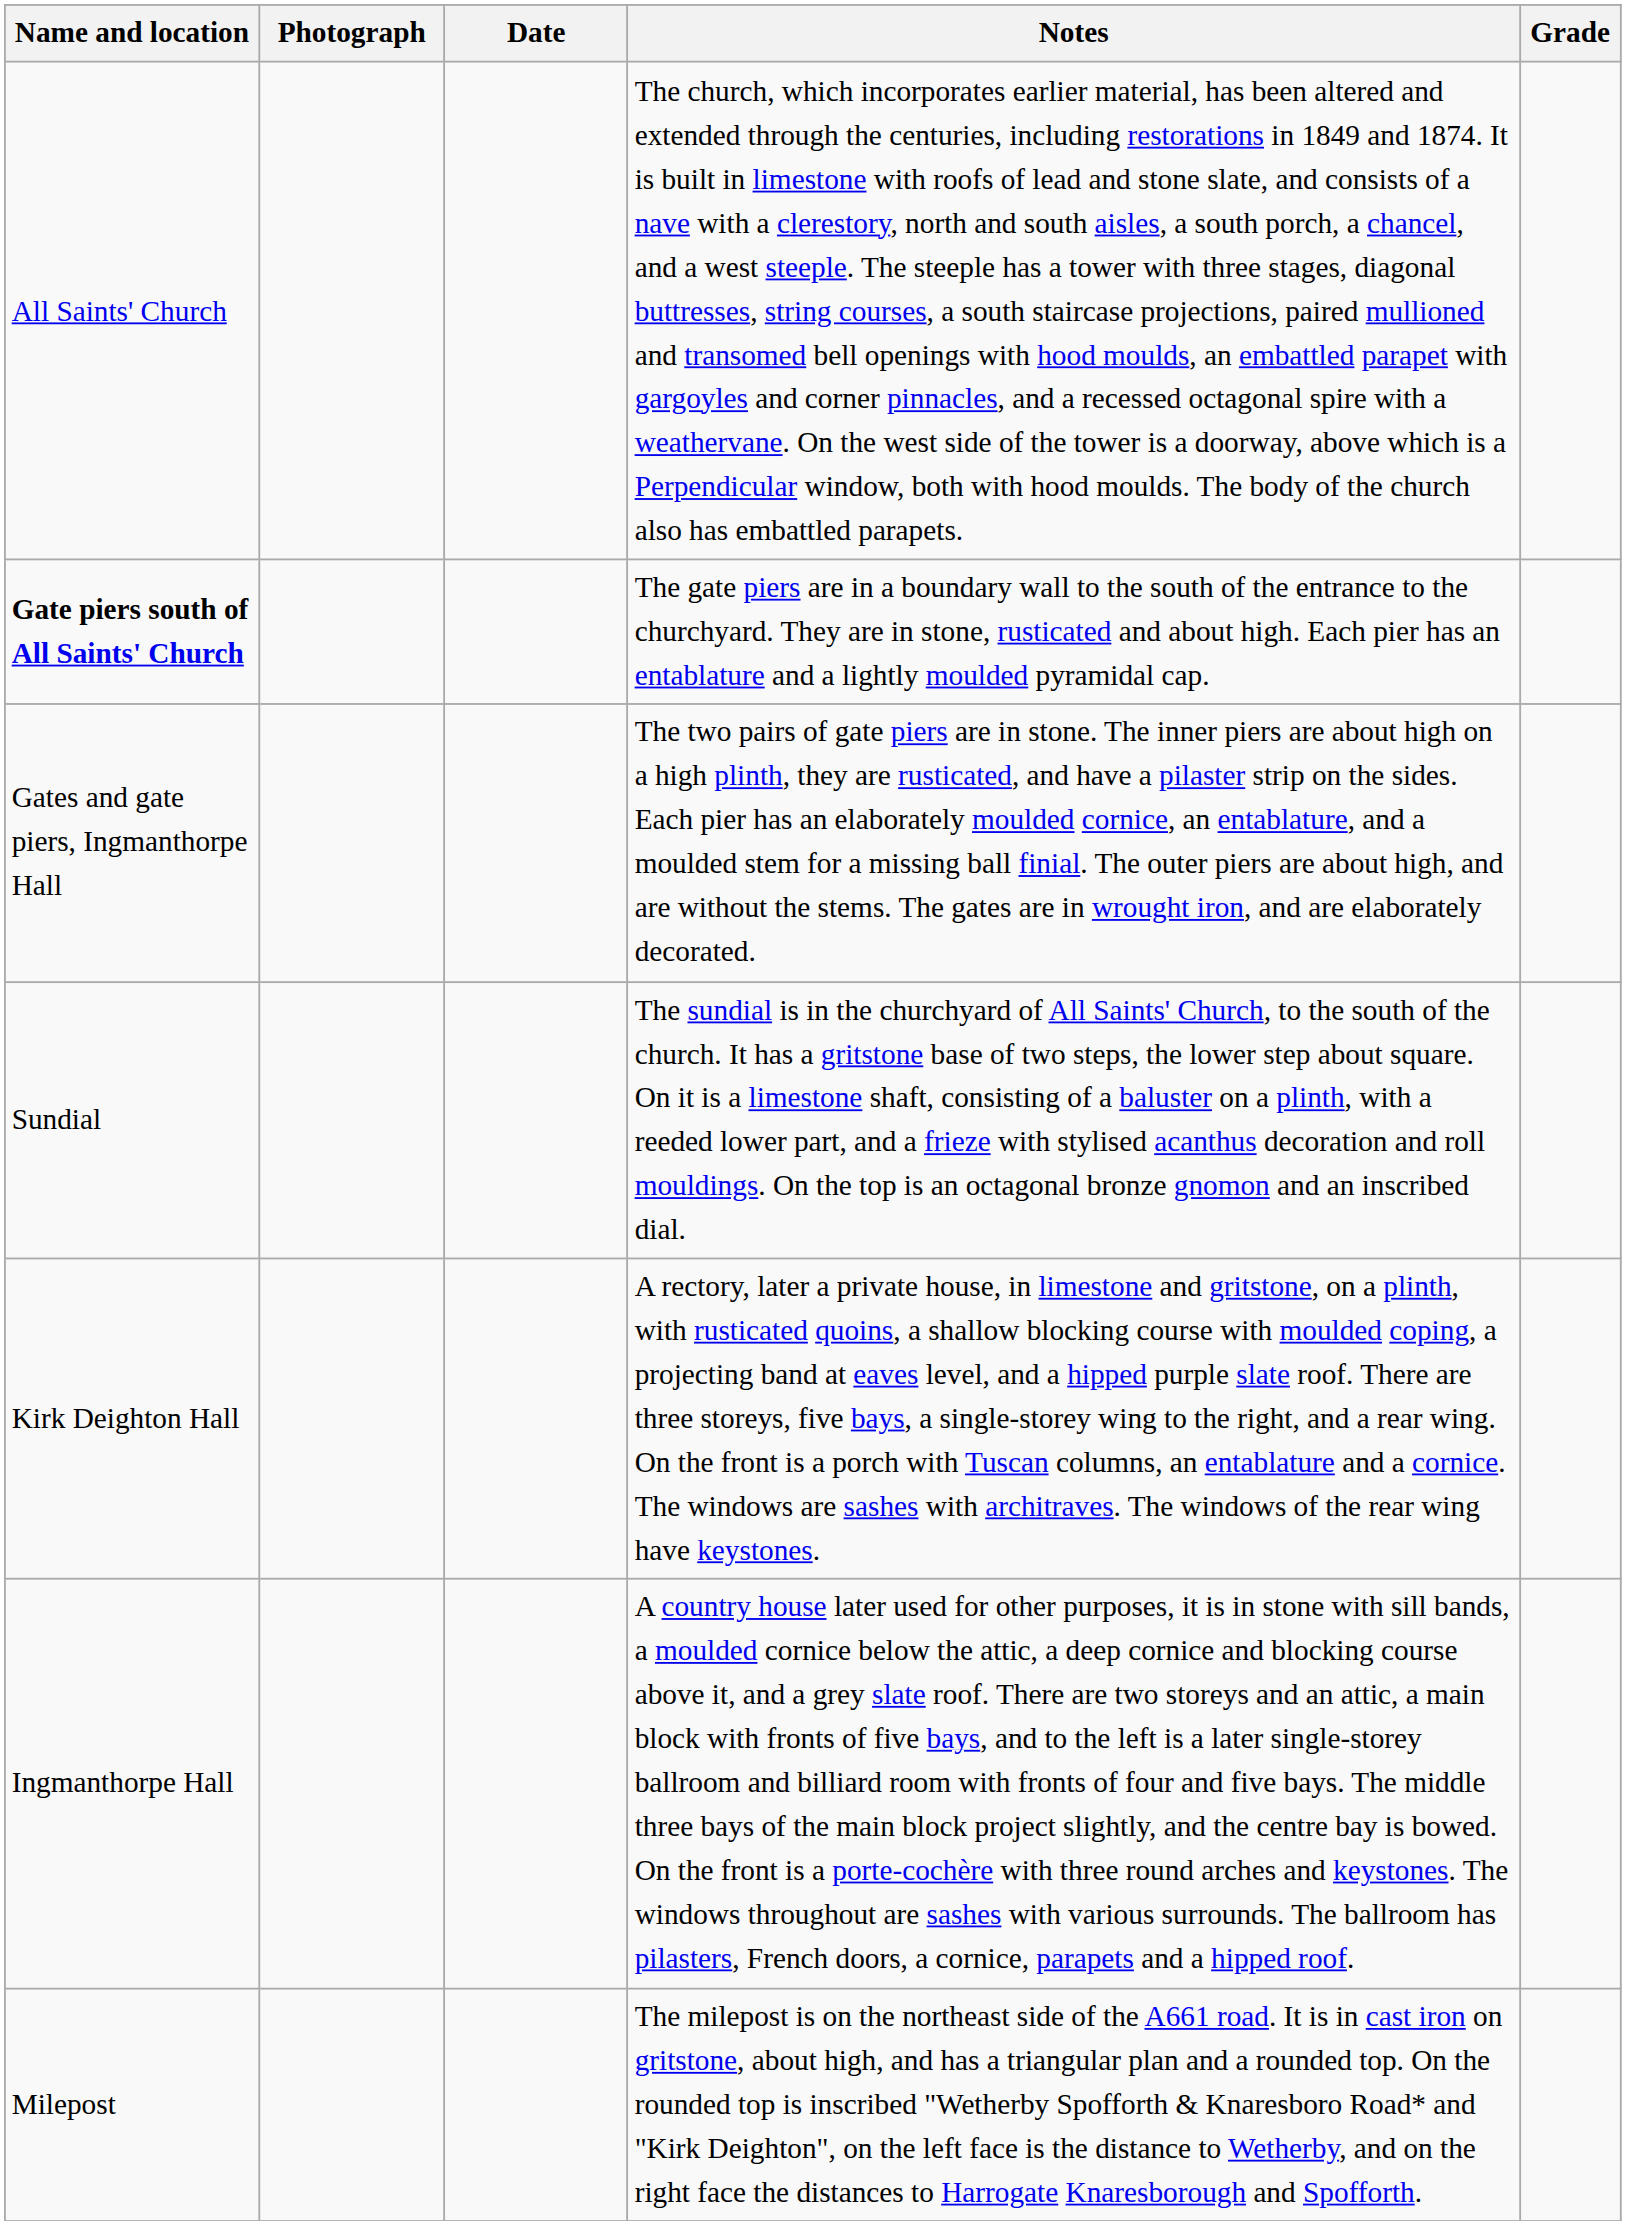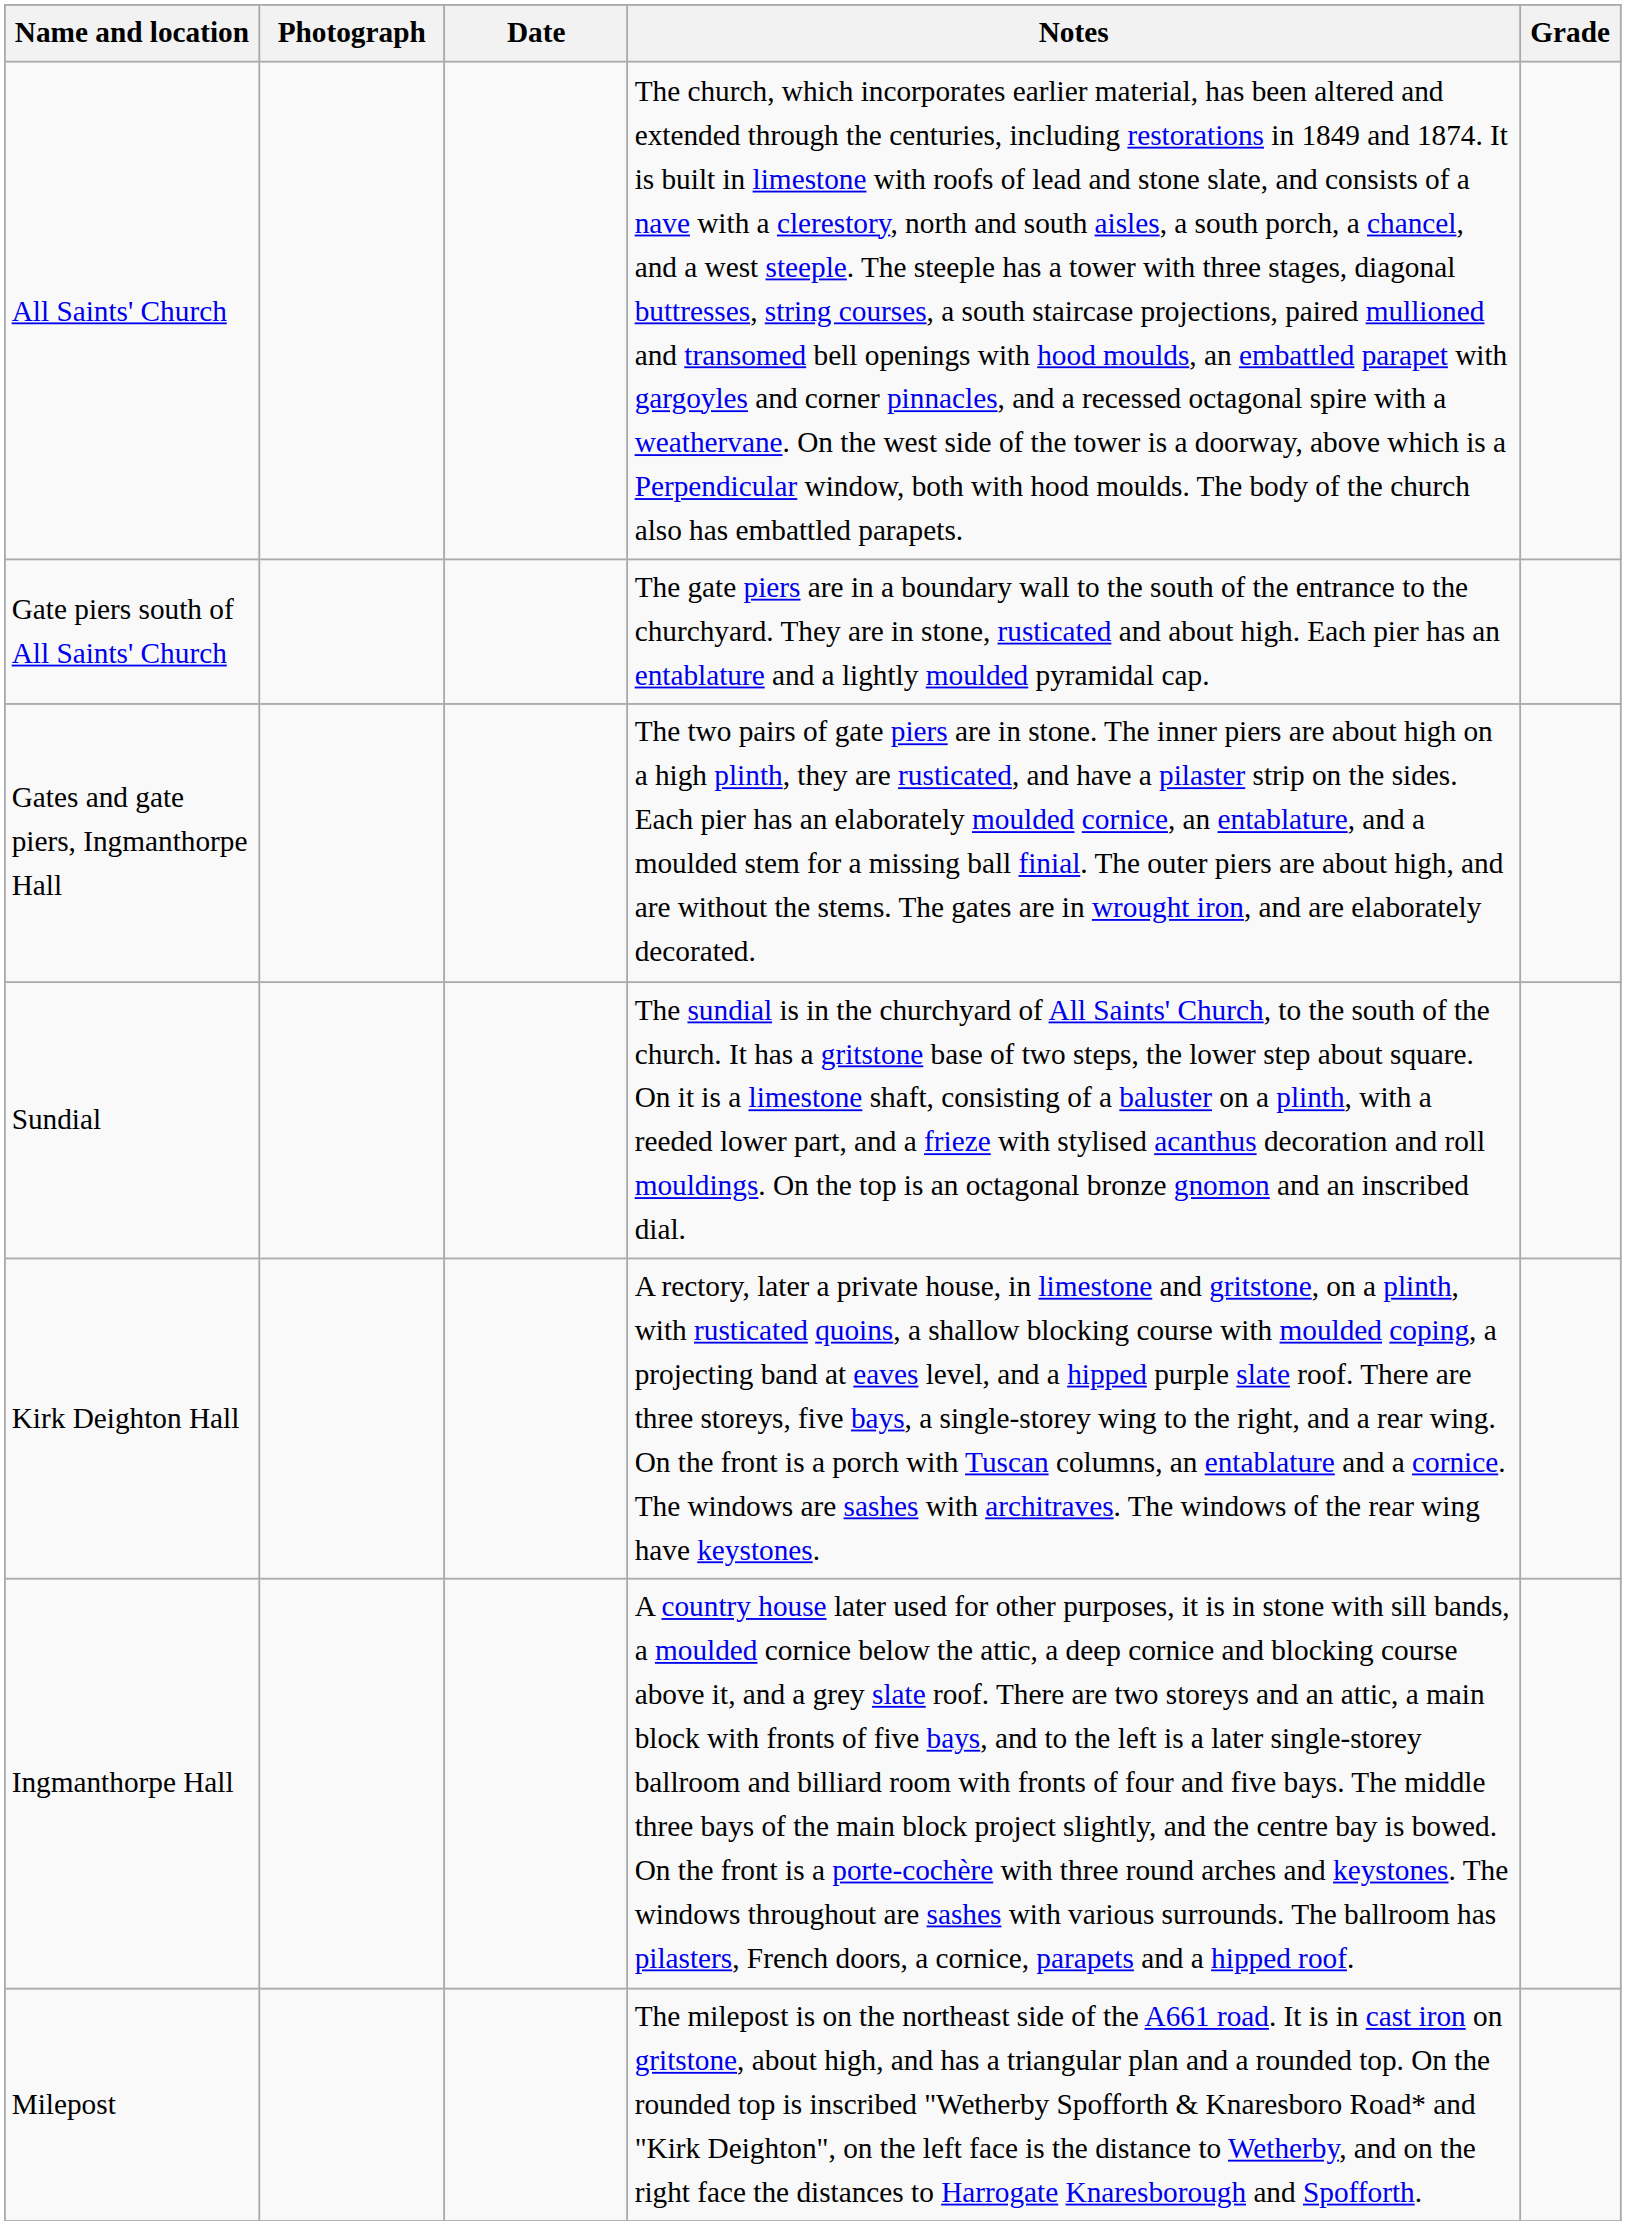(130, 631) bold -> (123, 631) normal
